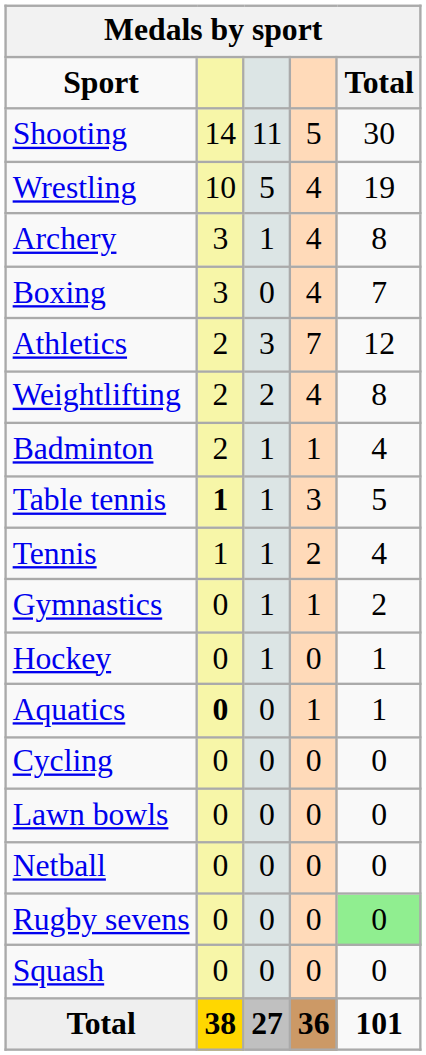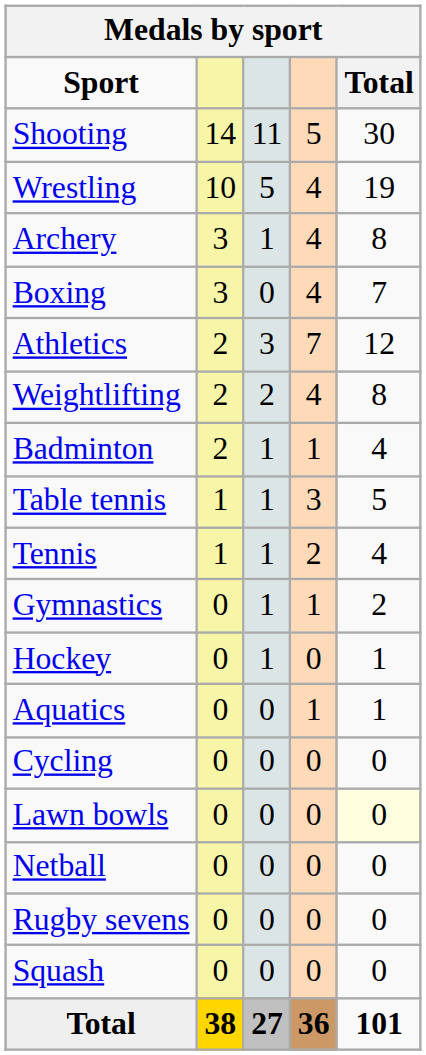(220, 500) bold -> (220, 500) normal
(220, 709) bold -> (220, 709) normal
(379, 814) no background -> (379, 814) lightyellow background
(379, 919) lightgreen background -> (379, 919) no background
